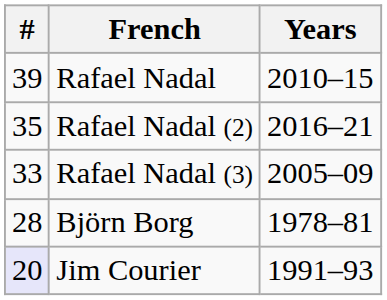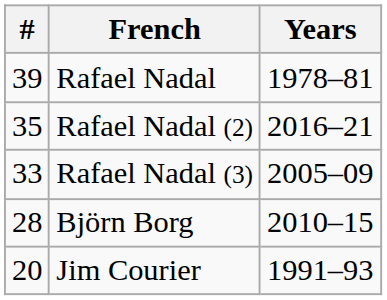(320, 77) 2010–15 -> (320, 77) 1978–81
(320, 221) 1978–81 -> (320, 221) 2010–15
(27, 270) lavender background -> (27, 270) no background
